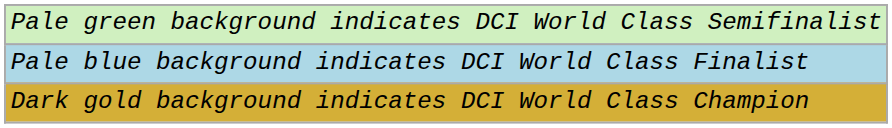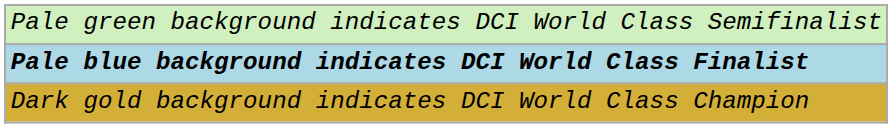(410, 64) normal -> (410, 64) bold
